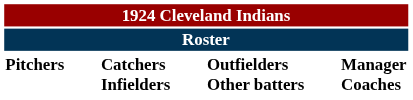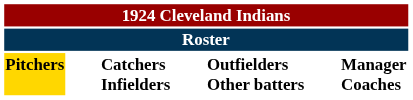(35, 64) no background -> (35, 64) gold background
